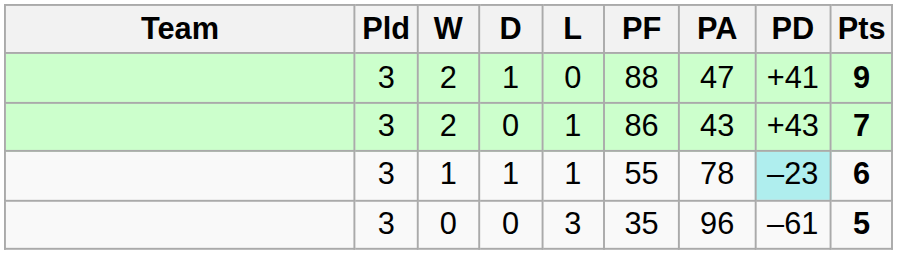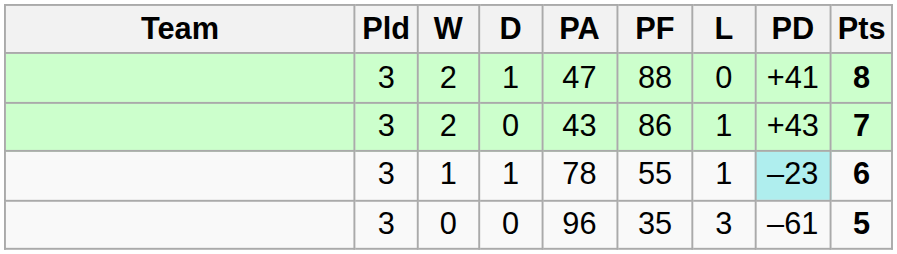columns swapped: (573, 28) <-> (717, 28)
(862, 77) 9 -> (862, 77) 8
